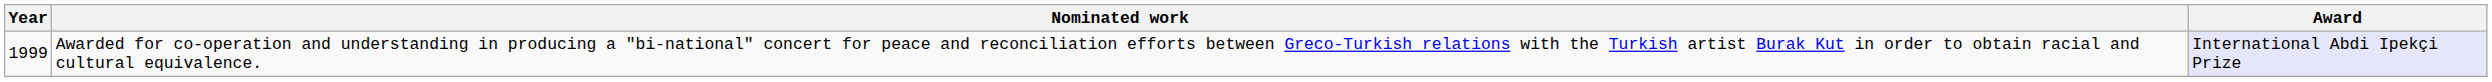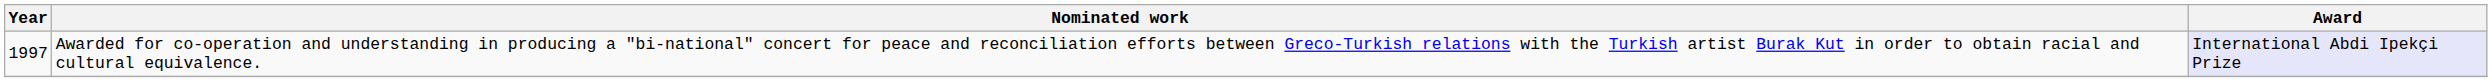(28, 54) 1999 -> (28, 54) 1997
